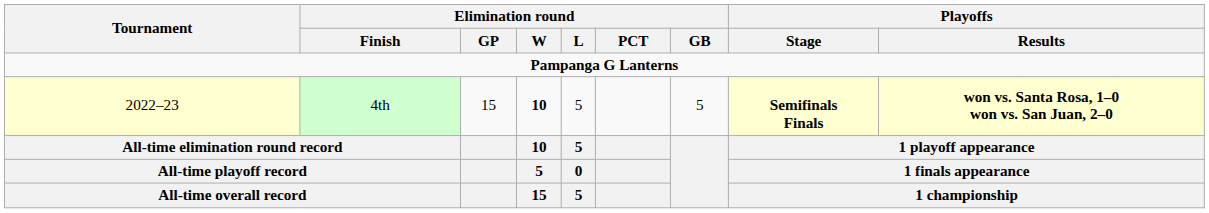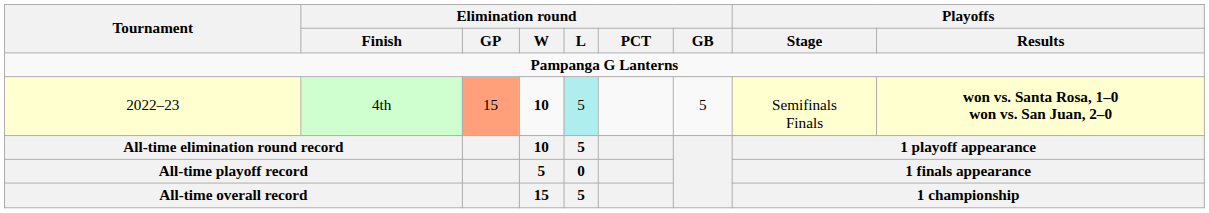(489, 105) no background -> (491, 105) lightsalmon background
(578, 105) no background -> (581, 105) paleturquoise background
(804, 114) bold -> (804, 114) normal
